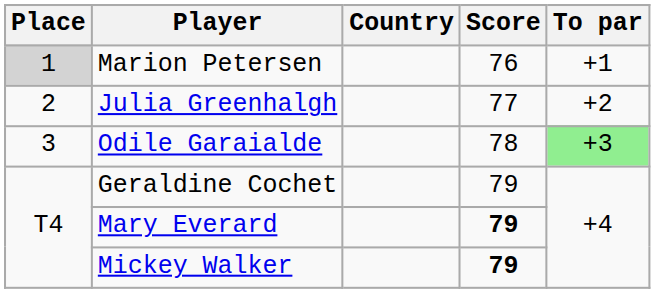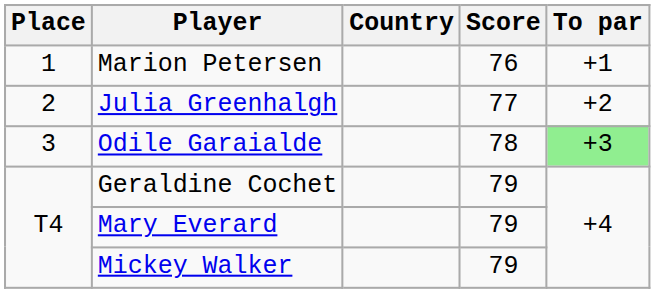(48, 66) lightgrey background -> (48, 66) no background
(503, 227) bold -> (503, 227) normal
(503, 267) bold -> (503, 267) normal
